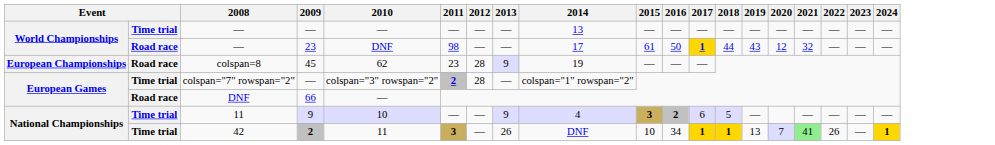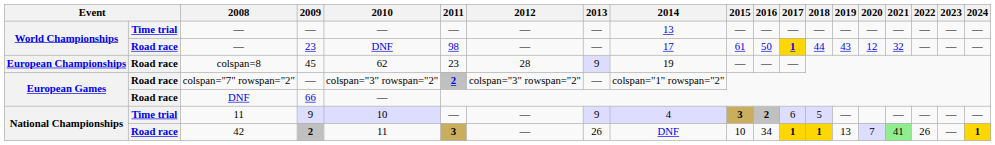(154, 81) Time trial -> (154, 81) Road race
(480, 81) 28 -> (525, 81) colspan="3" rowspan="2"
(154, 132) Time trial -> (154, 132) Road race
